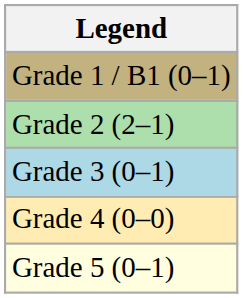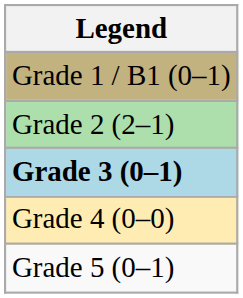(93, 171) normal -> (97, 171) bold
(93, 266) lightyellow background -> (93, 266) no background
